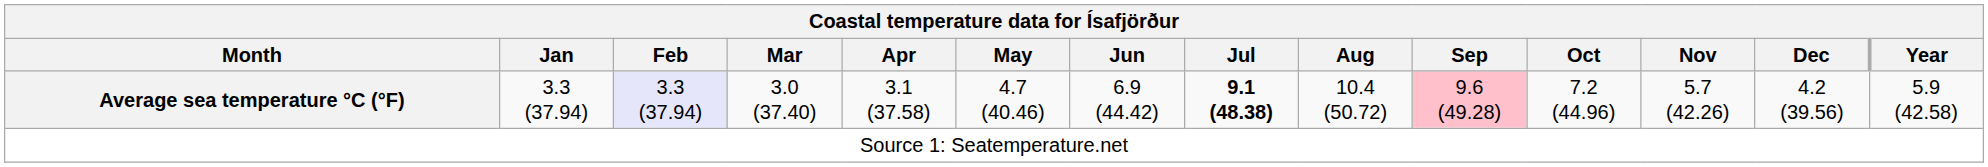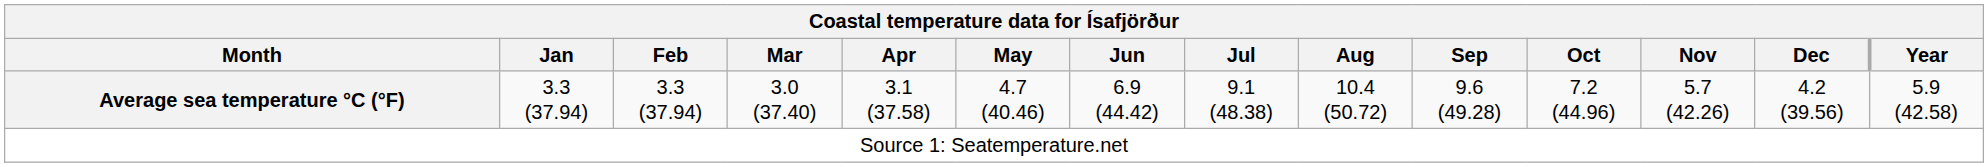(671, 100) lavender background -> (671, 100) no background
(1241, 100) bold -> (1241, 100) normal
(1469, 100) pink background -> (1469, 100) no background
